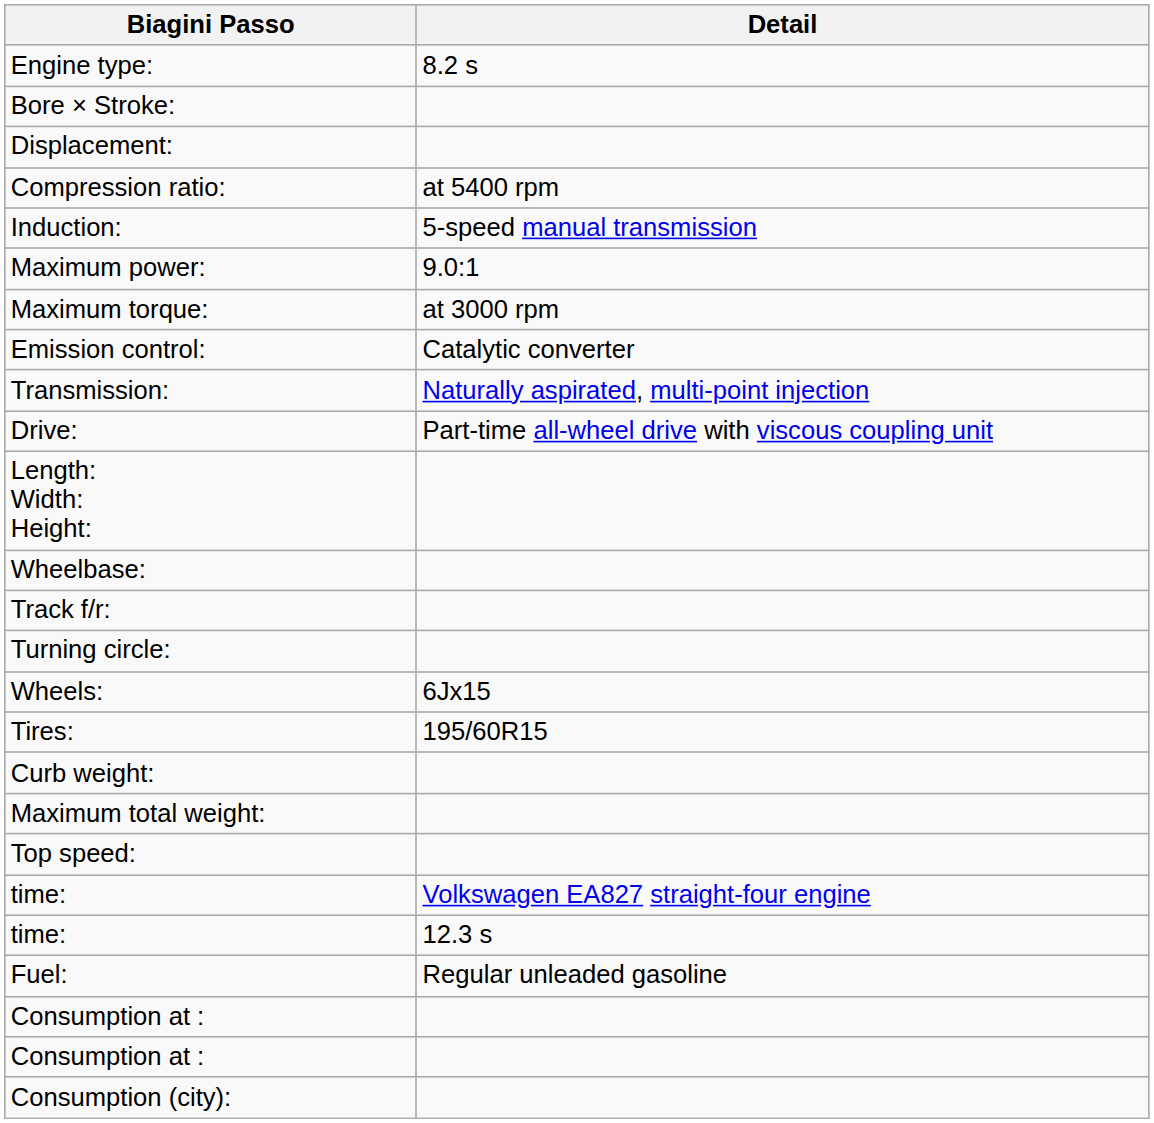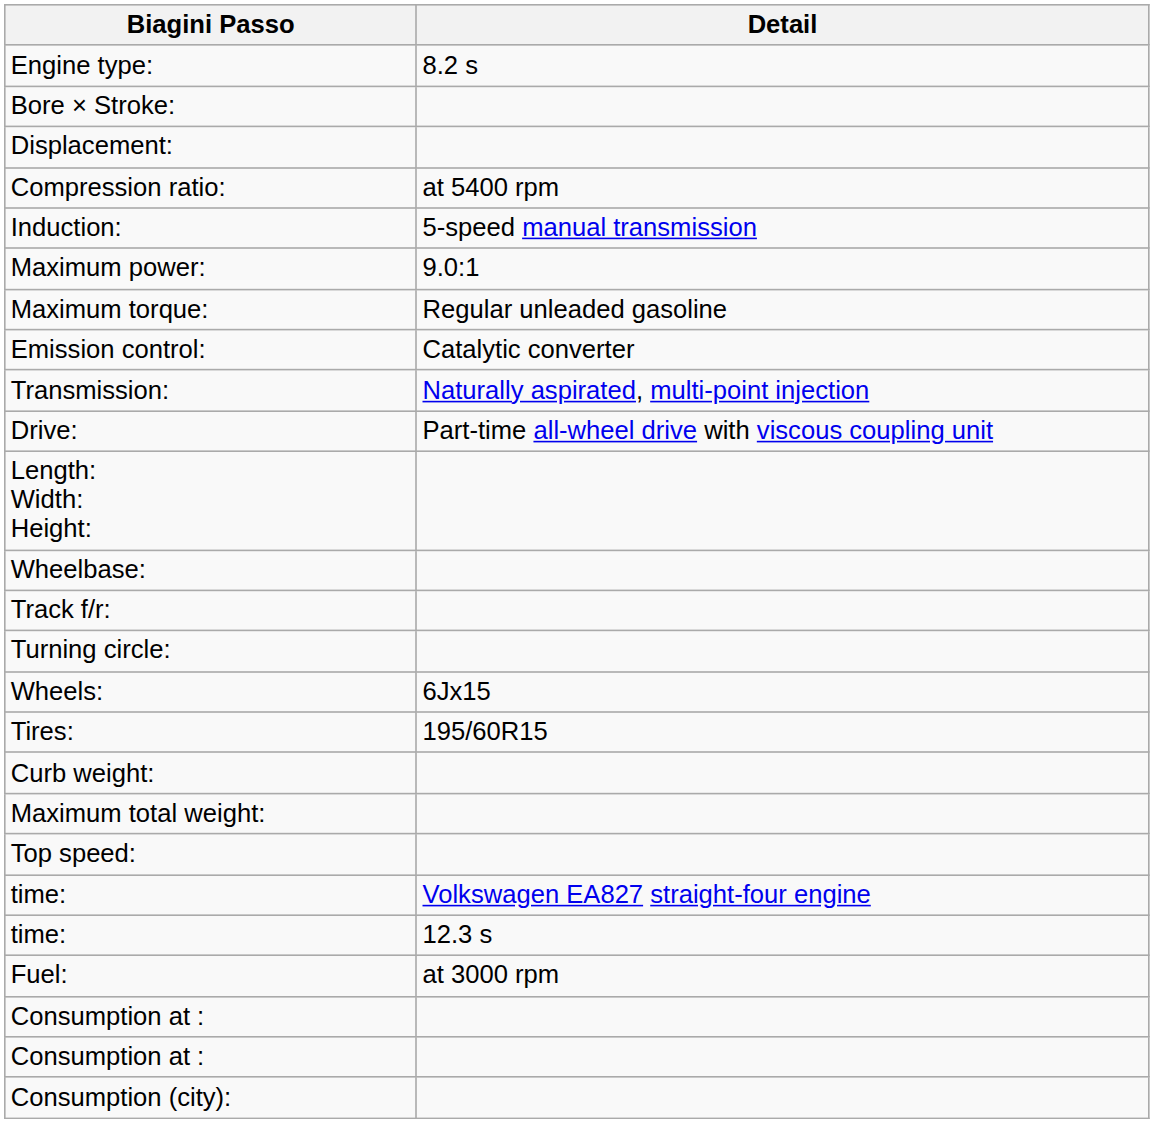(491, 308) at 3000 rpm -> (575, 308) Regular unleaded gasoline
(575, 975) Regular unleaded gasoline -> (491, 975) at 3000 rpm
